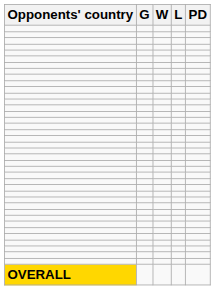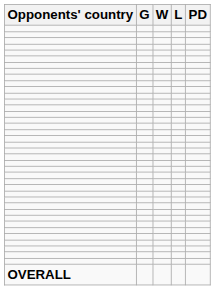(39, 274) gold background -> (39, 274) no background
